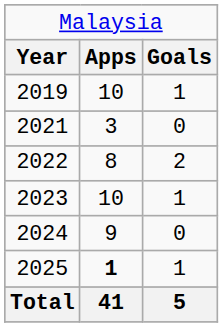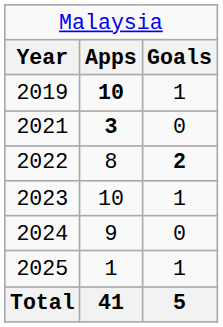(111, 93) normal -> (111, 93) bold
(111, 128) normal -> (111, 128) bold
(179, 163) normal -> (179, 163) bold
(111, 269) bold -> (111, 269) normal
